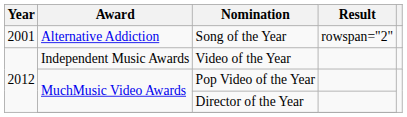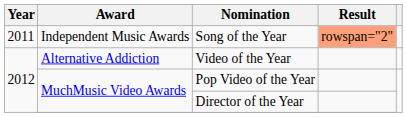(21, 36) 2001 -> (21, 36) 2011
(100, 36) Alternative Addiction -> (115, 36) Independent Music Awards
(357, 36) no background -> (357, 36) lightsalmon background
(115, 58) Independent Music Awards -> (100, 58) Alternative Addiction
